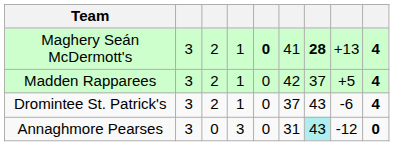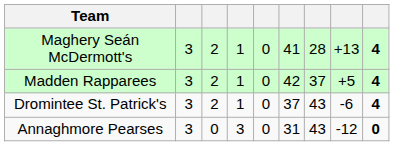(266, 48) bold -> (266, 48) normal
(317, 48) bold -> (317, 48) normal
(317, 128) paleturquoise background -> (317, 128) no background
